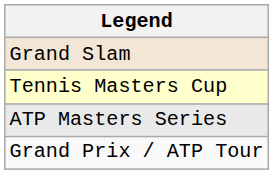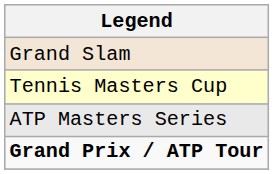(137, 153) normal -> (137, 153) bold
